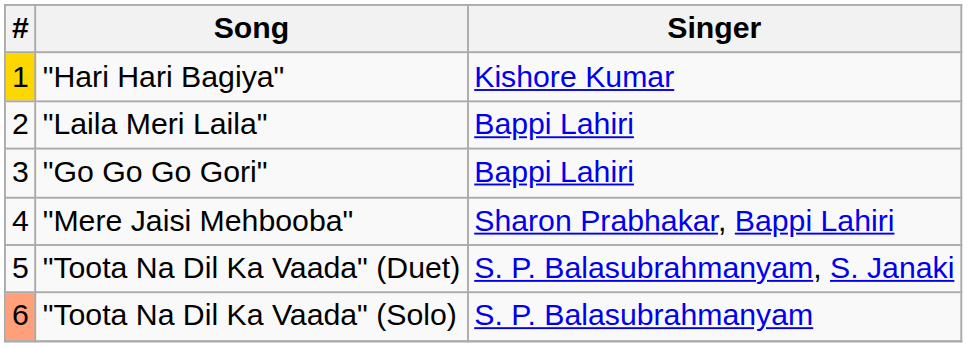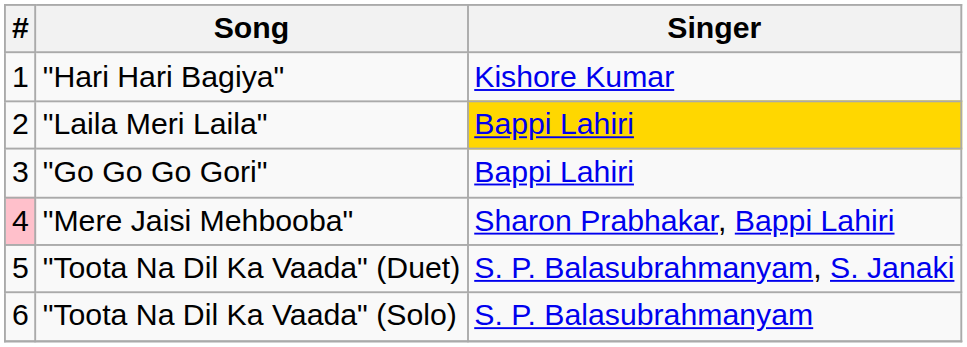(20, 76) gold background -> (20, 76) no background
(554, 124) no background -> (554, 124) gold background
(20, 220) no background -> (20, 220) pink background
(20, 316) lightsalmon background -> (20, 316) no background
